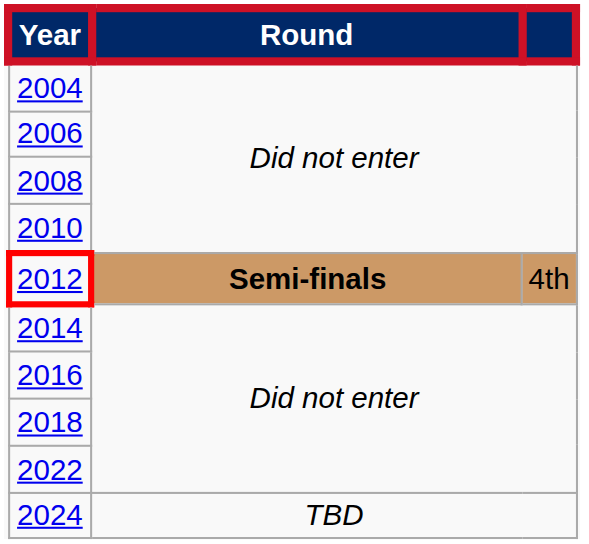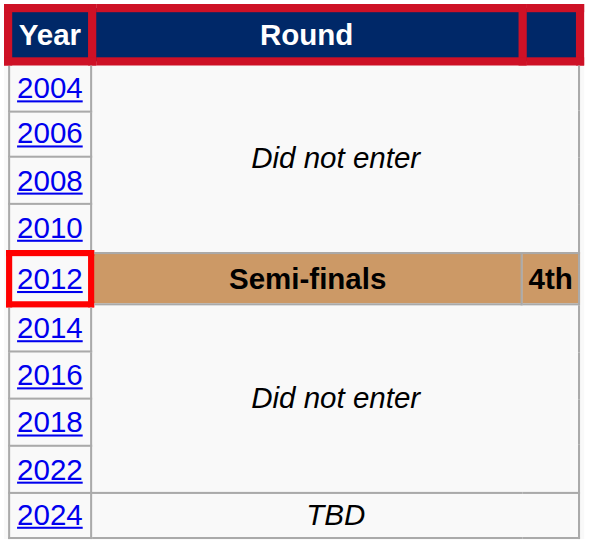(549, 278) normal -> (551, 278) bold
